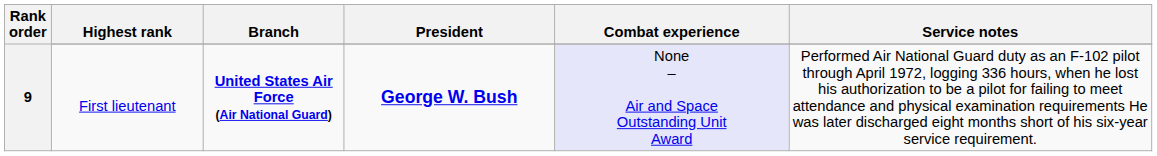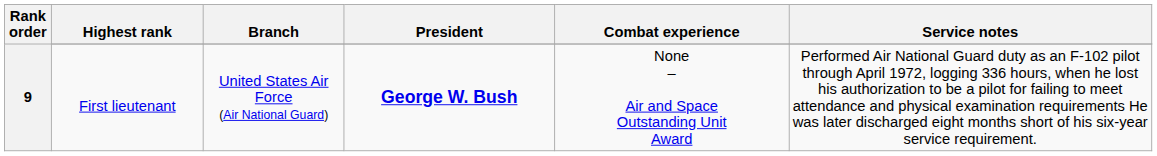(274, 97) bold -> (274, 97) normal
(672, 97) lavender background -> (672, 97) no background
